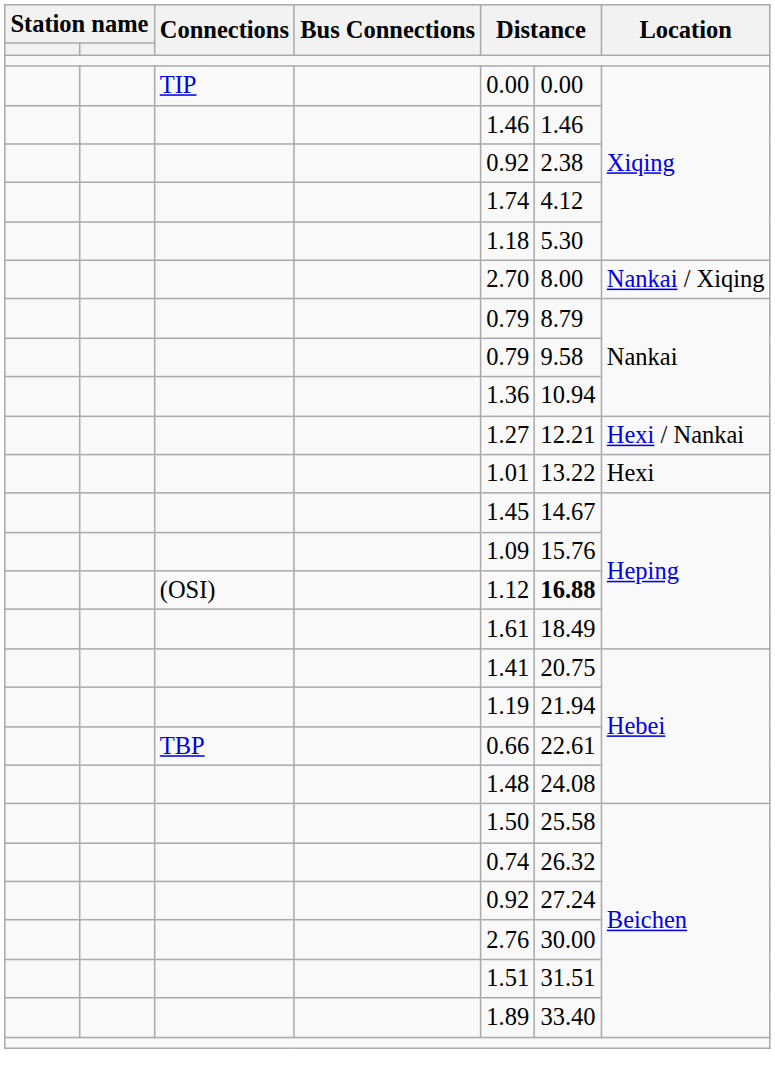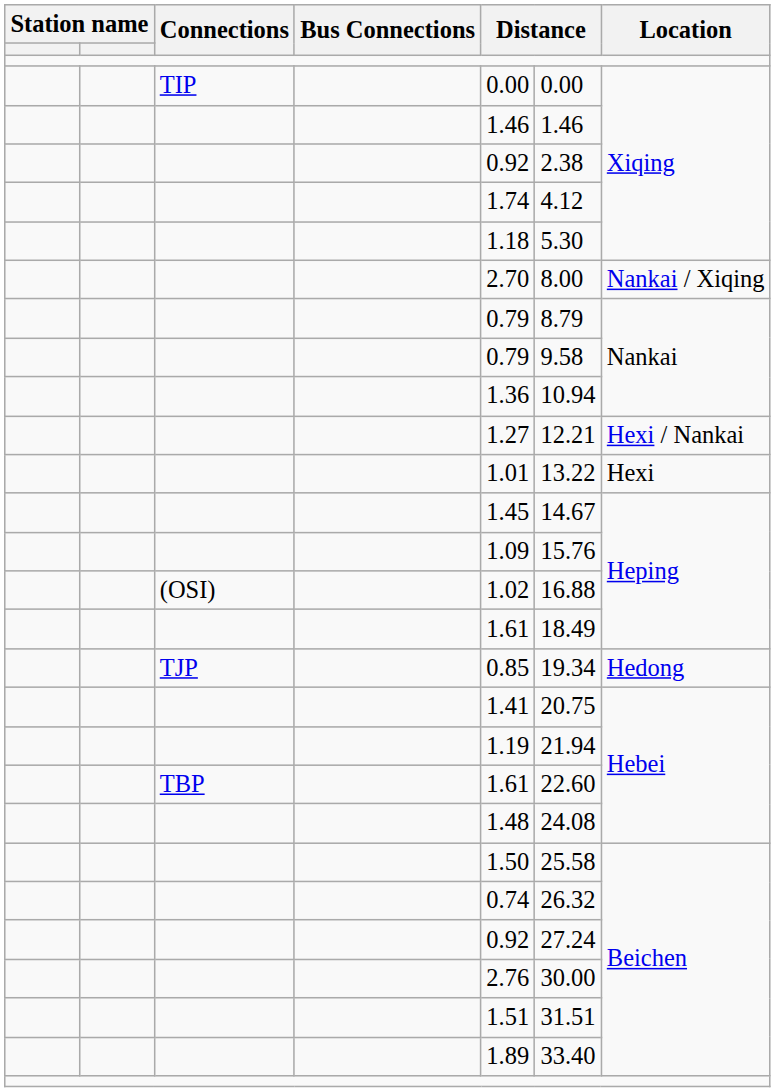(508, 590) 1.12 -> (508, 590) 1.02
(568, 590) bold -> (568, 590) normal
+ row: (42, 668)
(508, 745) 0.66 -> (508, 784) 1.61
(568, 745) 22.61 -> (568, 784) 22.60
